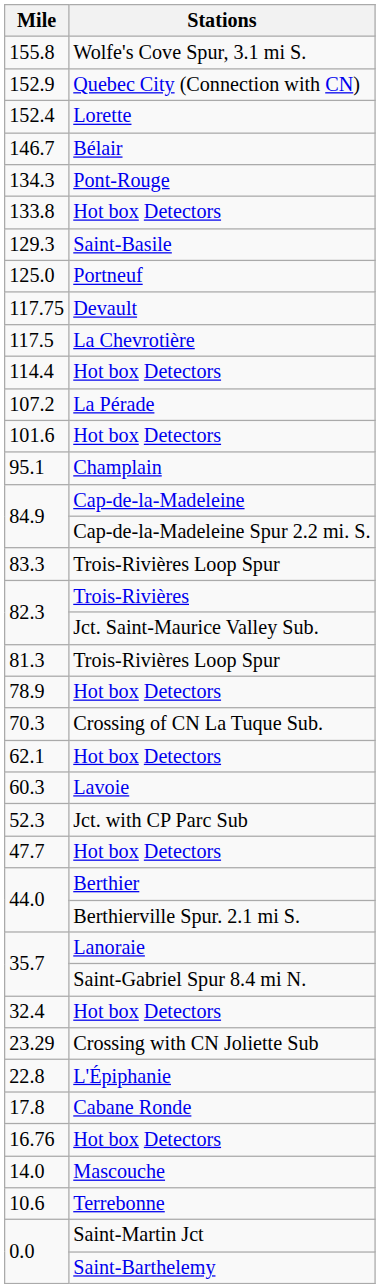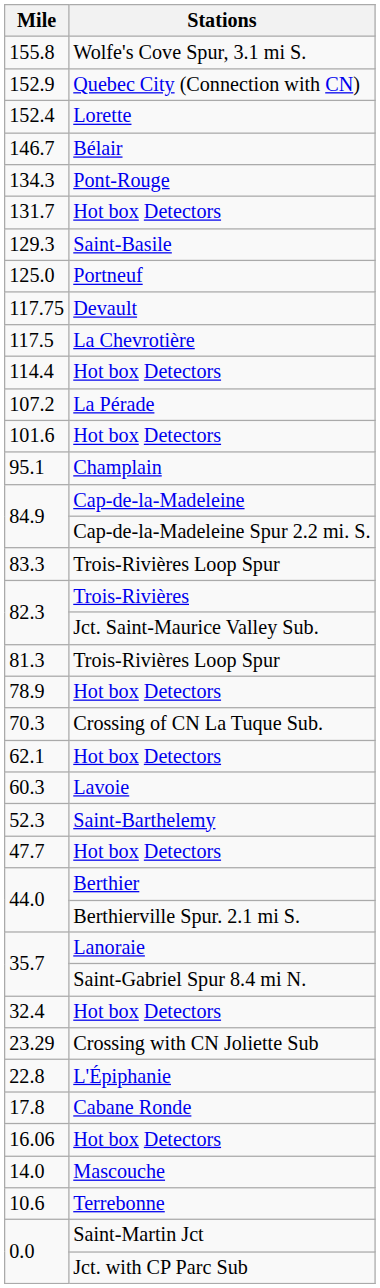(32, 212) 133.8 -> (32, 212) 131.7
(161, 819) Jct. with CP Parc Sub -> (144, 819) Saint-Barthelemy
(32, 1139) 16.76 -> (32, 1139) 16.06
(144, 1267) Saint-Barthelemy -> (161, 1267) Jct. with CP Parc Sub
